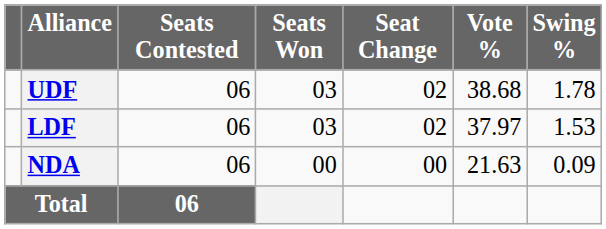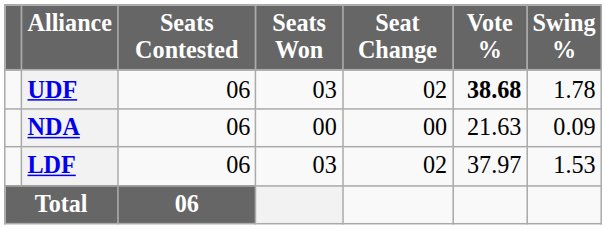(494, 89) normal -> (494, 89) bold
rows swapped: (52, 127) <-> (54, 165)
